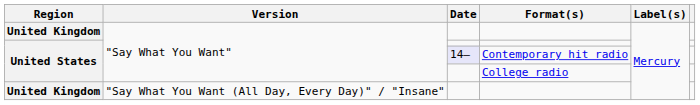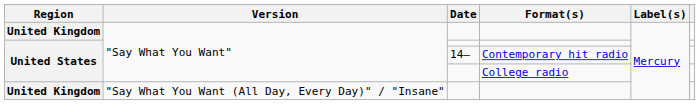(460, 55) lavender background -> (460, 55) no background
